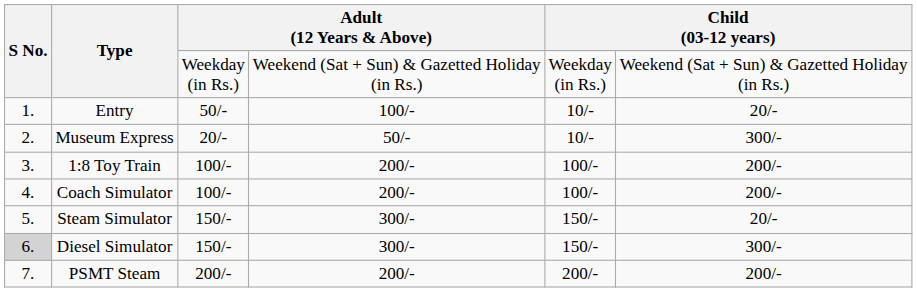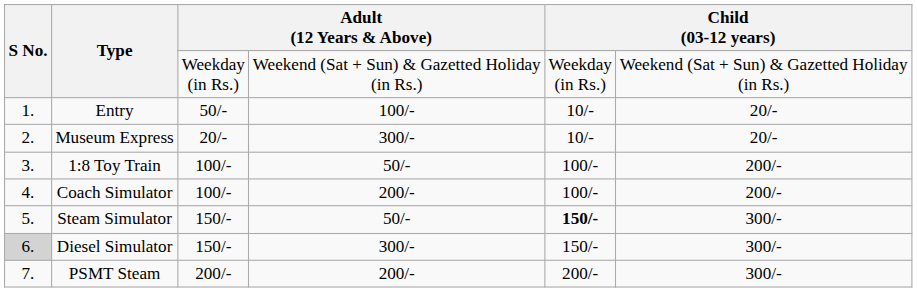(397, 138) 50/- -> (397, 138) 300/-
(764, 138) 300/- -> (764, 138) 20/-
(397, 165) 200/- -> (397, 165) 50/-
(397, 219) 300/- -> (397, 219) 50/-
(580, 219) normal -> (580, 219) bold
(764, 219) 20/- -> (764, 219) 300/-
(764, 273) 200/- -> (764, 273) 300/-
